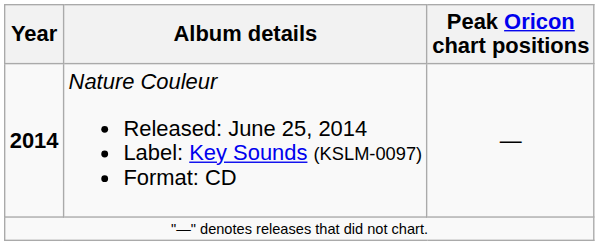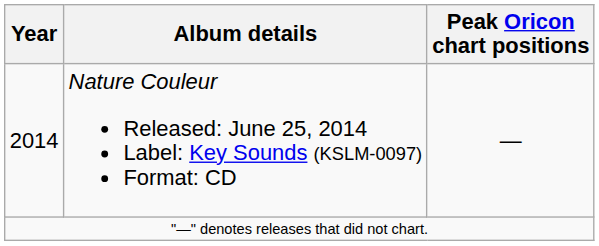(34, 140) bold -> (34, 140) normal
